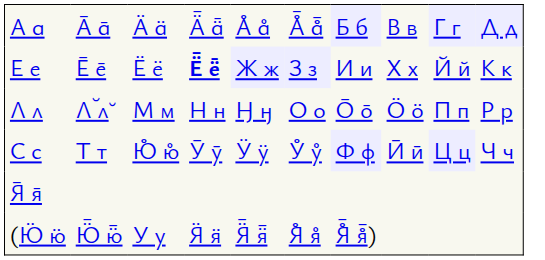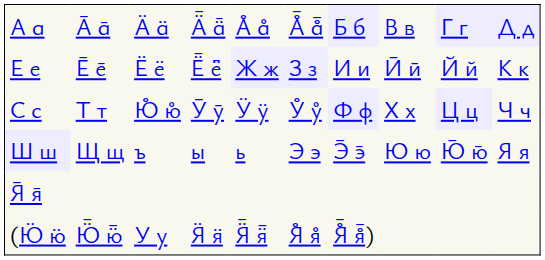(204, 67) bold -> (206, 67) normal
(402, 67) Х х -> (403, 67) Ӣ ӣ
- row: (26, 109)
(405, 151) Ӣ ӣ -> (400, 109) Х х
+ row: (34, 151)
